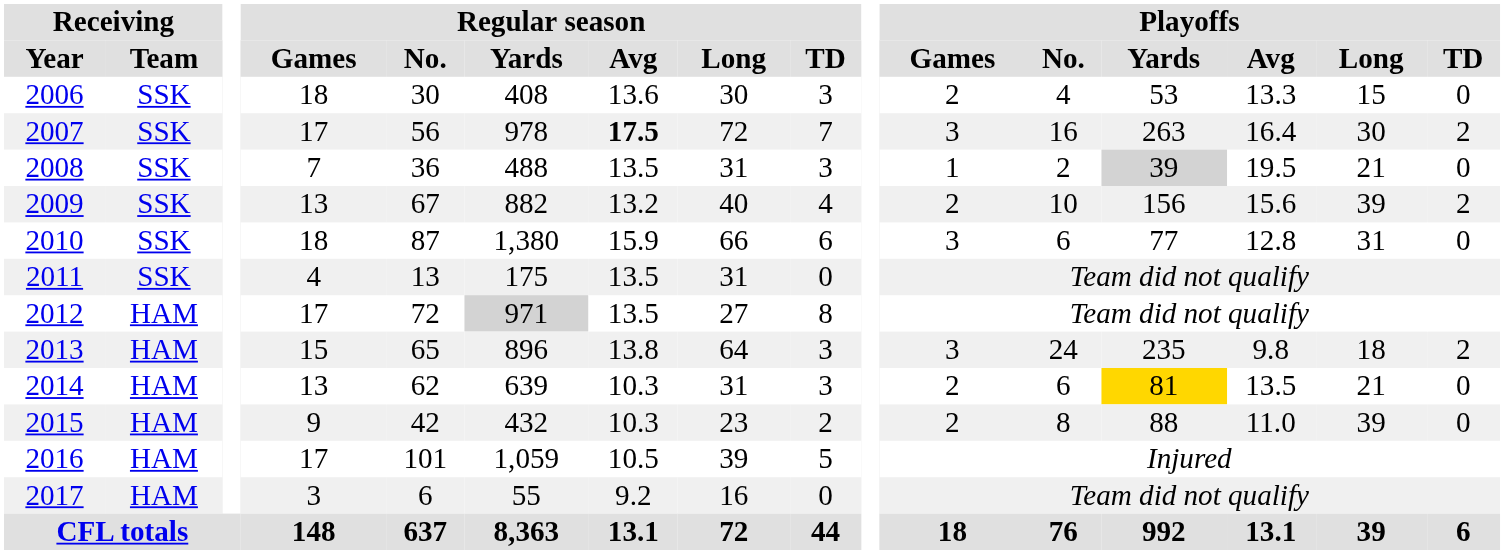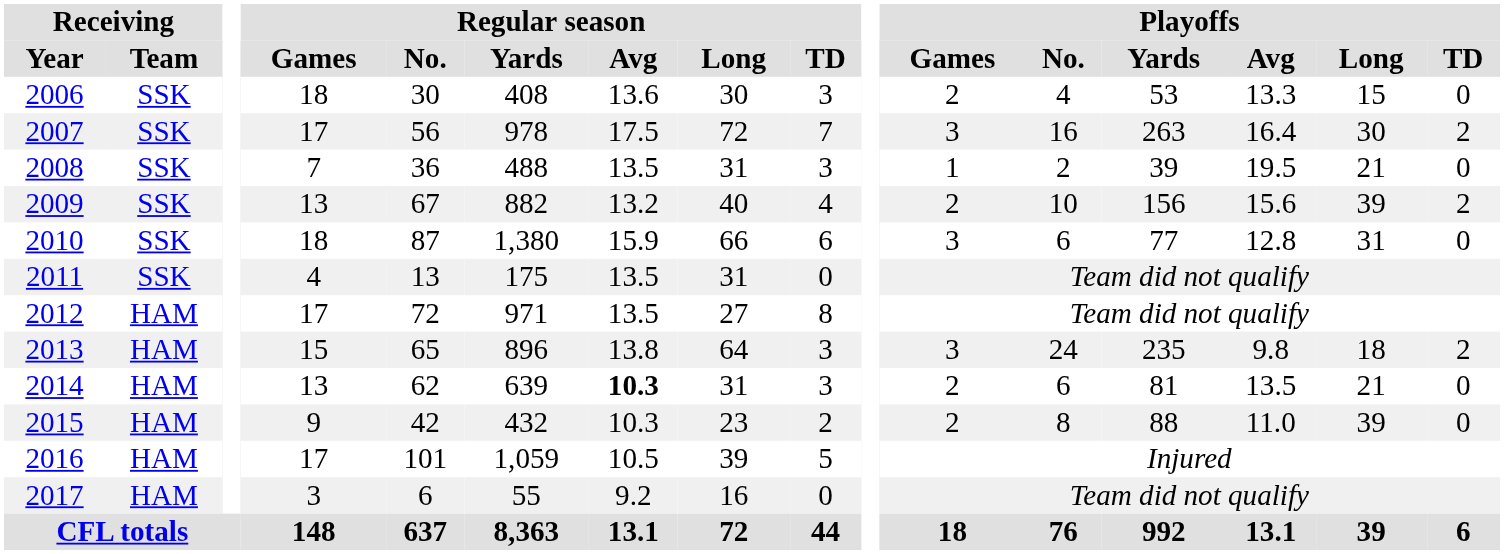(633, 130) bold -> (633, 130) normal
(1164, 167) lightgrey background -> (1164, 167) no background
(526, 312) lightgrey background -> (526, 312) no background
(633, 385) normal -> (633, 385) bold
(1164, 385) gold background -> (1164, 385) no background
